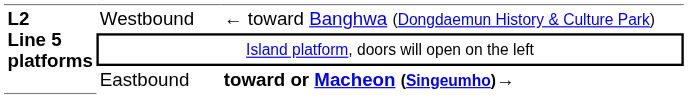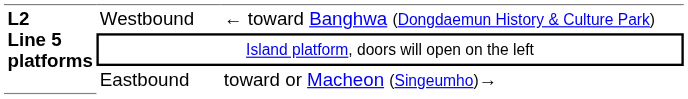(369, 79) bold -> (361, 79) normal
